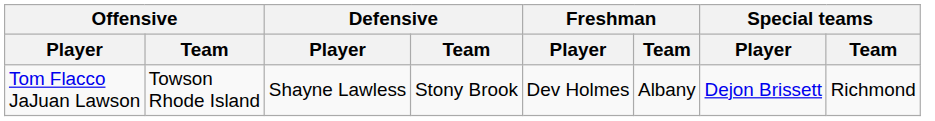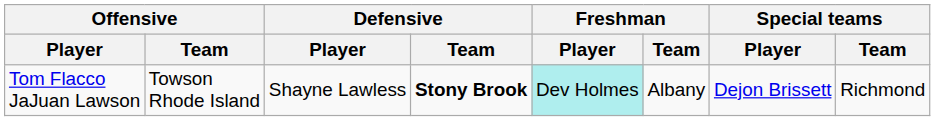(466, 89) normal -> (471, 89) bold
(578, 89) no background -> (587, 89) paleturquoise background
